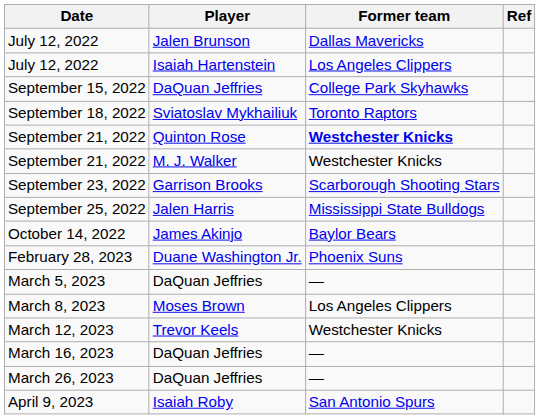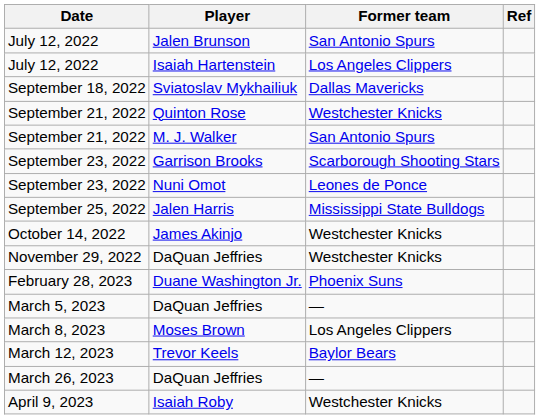(366, 40) Dallas Mavericks -> (372, 40) San Antonio Spurs
- row: (77, 88)
(363, 112) Toronto Raptors -> (366, 88) Dallas Mavericks
(381, 137) bold -> (375, 112) normal
(375, 161) Westchester Knicks -> (372, 137) San Antonio Spurs
+ row: (77, 185)
(352, 233) Baylor Bears -> (375, 233) Westchester Knicks
+ row: (75, 257)
(375, 329) Westchester Knicks -> (352, 354) Baylor Bears
- row: (61, 354)
(372, 402) San Antonio Spurs -> (375, 402) Westchester Knicks
